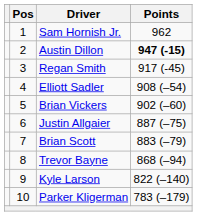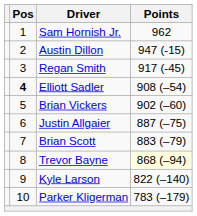(161, 50) bold -> (161, 50) normal
(23, 87) normal -> (23, 87) bold
(161, 160) no background -> (161, 160) lightyellow background
